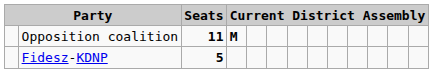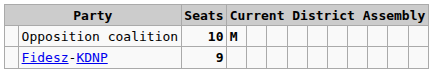(216, 36) 11 -> (216, 36) 10
(220, 57) 5 -> (220, 57) 9
